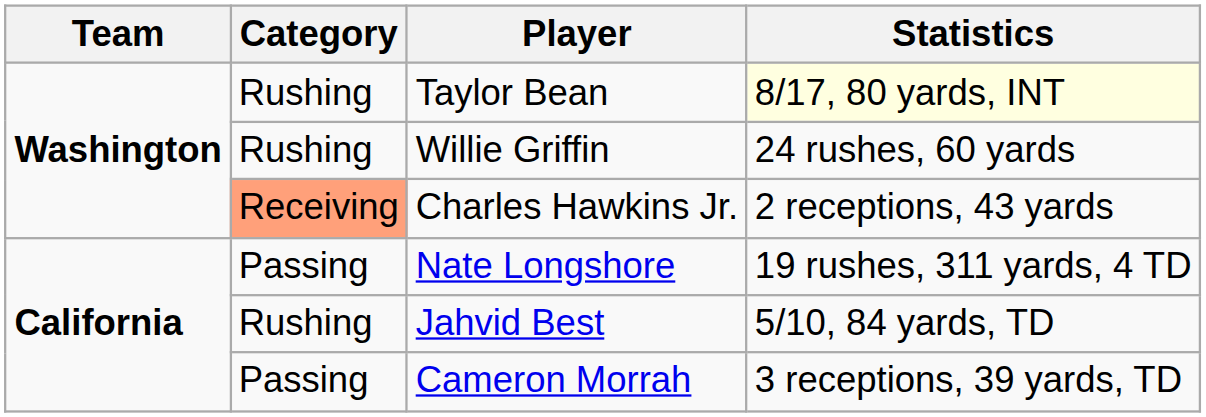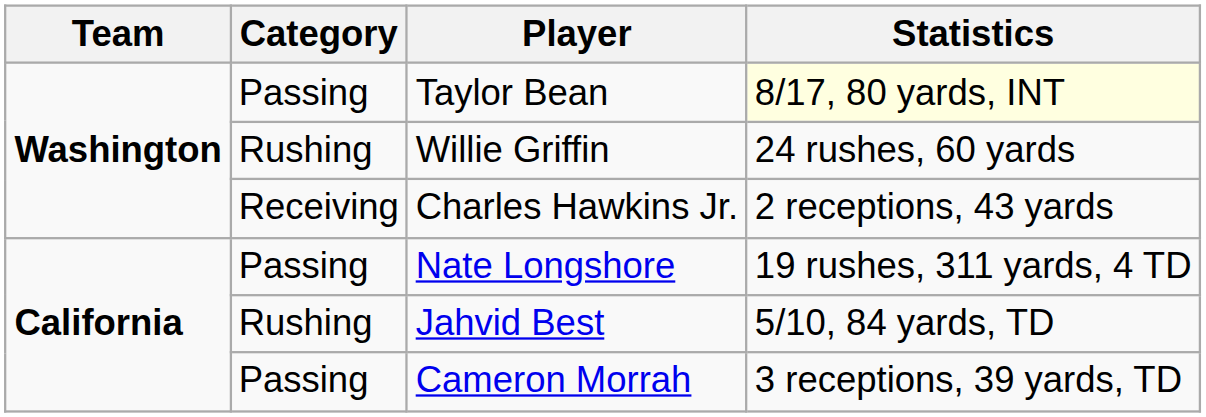(306, 91) Rushing -> (304, 91) Passing
(319, 207) lightsalmon background -> (319, 207) no background
